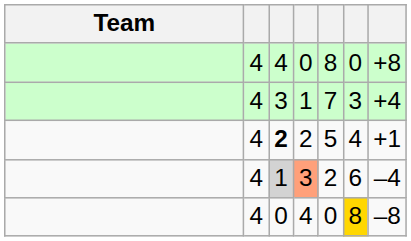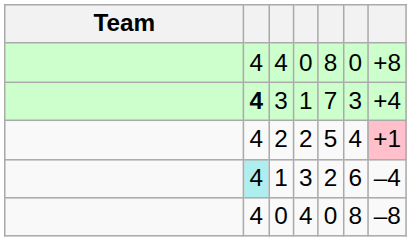(256, 100) normal -> (256, 100) bold
(281, 139) bold -> (281, 139) normal
(387, 139) no background -> (387, 139) pink background
(256, 178) no background -> (256, 178) paleturquoise background
(281, 178) lightgrey background -> (281, 178) no background
(306, 178) lightsalmon background -> (306, 178) no background
(355, 216) gold background -> (355, 216) no background
